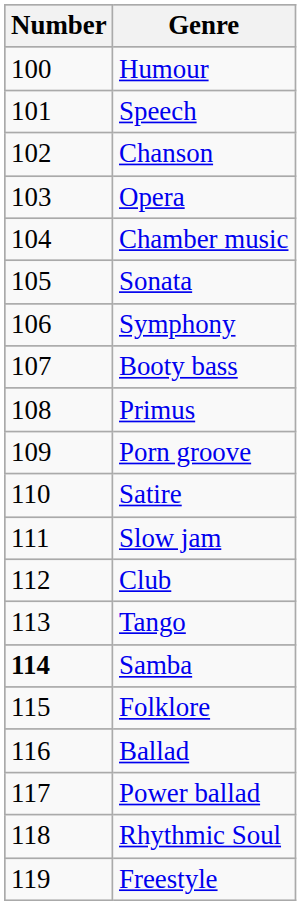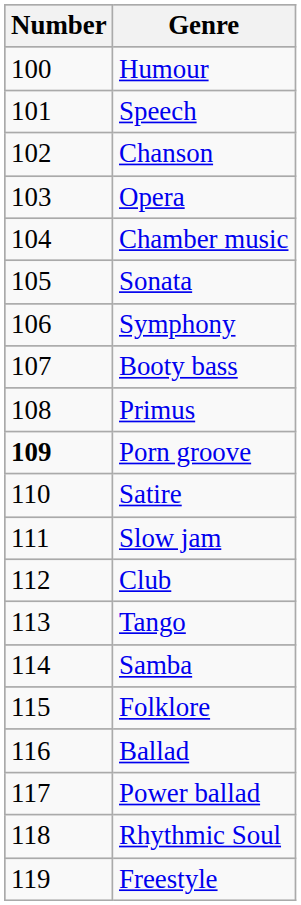(31, 452) normal -> (31, 452) bold
(30, 665) bold -> (31, 665) normal
